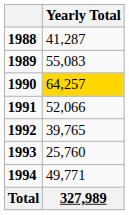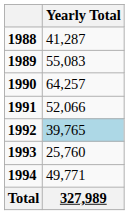(66, 84) gold background -> (66, 84) no background
(66, 130) no background -> (66, 130) lightblue background
